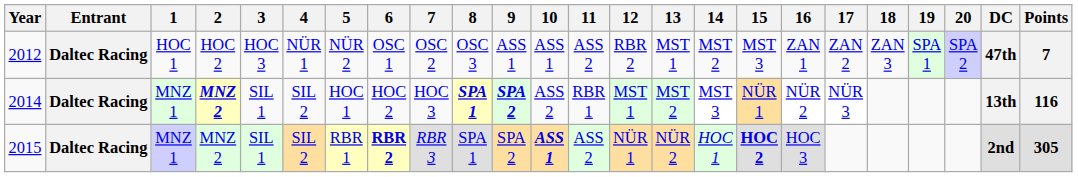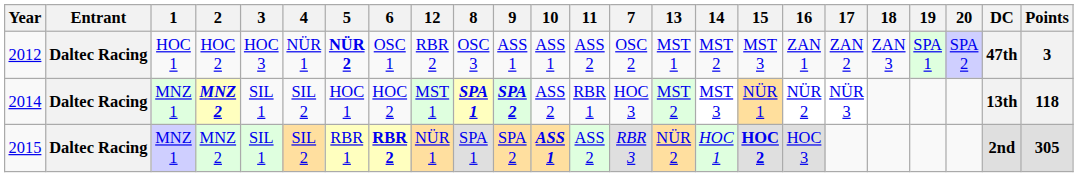columns swapped: (431, 17) <-> (630, 17)
(346, 54) normal -> (347, 54) bold
(1046, 54) 7 -> (1047, 54) 3
(1046, 101) 116 -> (1047, 101) 118
